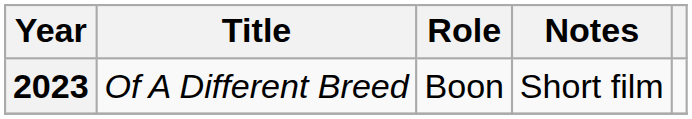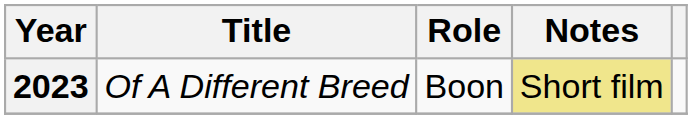(592, 85) no background -> (592, 85) khaki background
